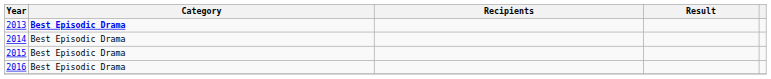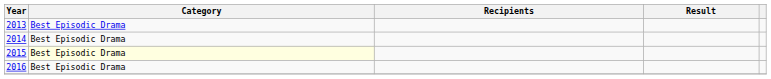(78, 25) bold -> (78, 25) normal
(78, 53) no background -> (78, 53) lightyellow background
